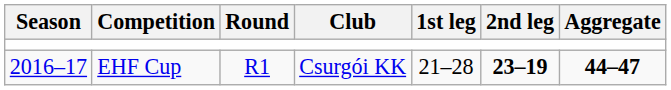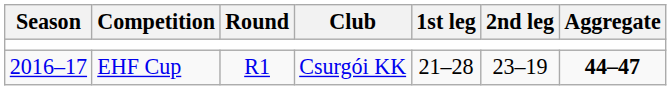(520, 67) bold -> (520, 67) normal
